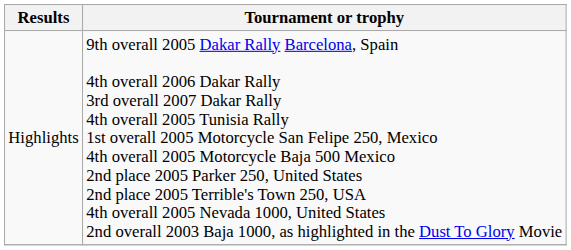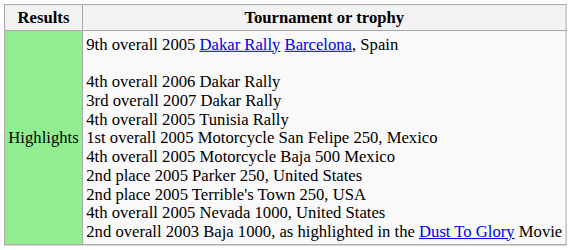(43, 137) no background -> (43, 137) lightgreen background
